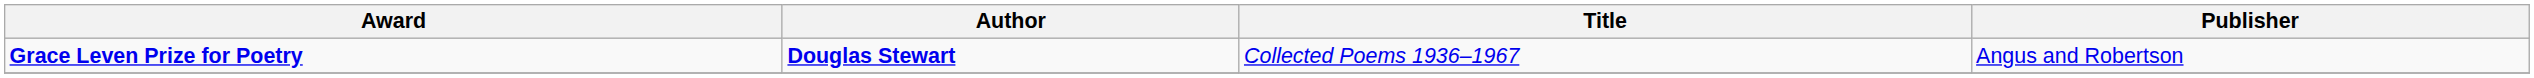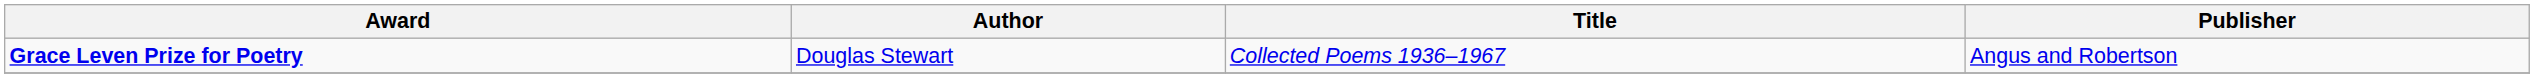(871, 55) bold -> (875, 55) normal
